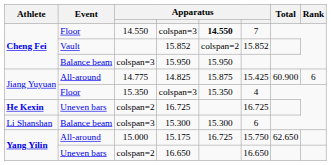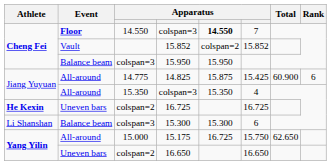(70, 31) normal -> (71, 31) bold
(70, 92) Floor -> (81, 92) All-around
